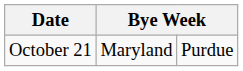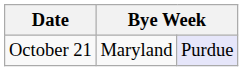(207, 50) no background -> (207, 50) lavender background
